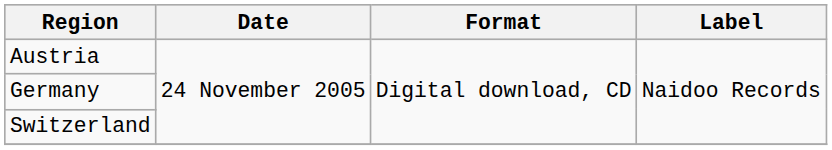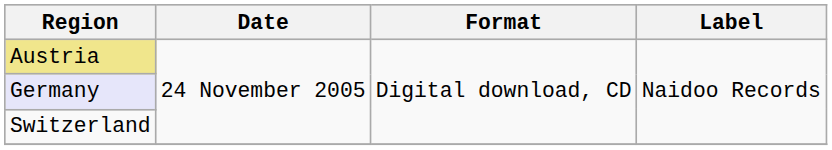(55, 57) no background -> (55, 57) khaki background
(55, 92) no background -> (55, 92) lavender background
